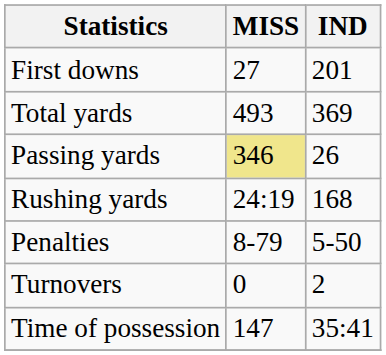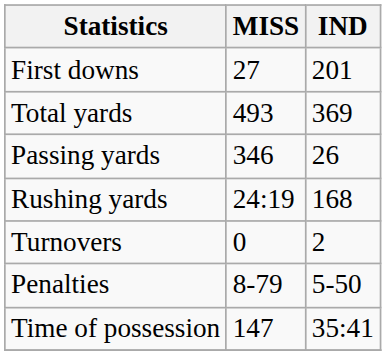(253, 155) khaki background -> (253, 155) no background
rows swapped: (60, 241) <-> (67, 285)
